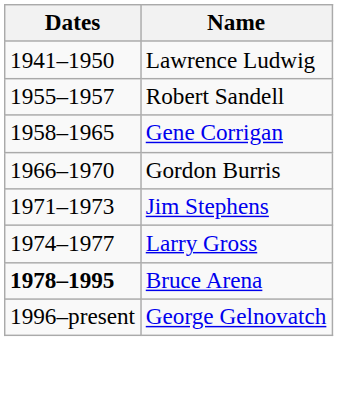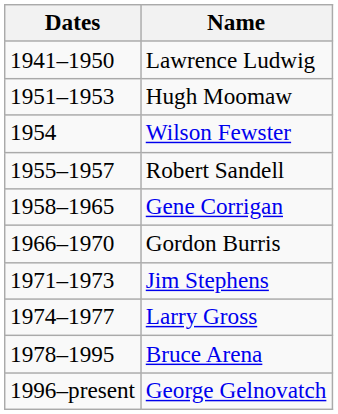+ row: (219, 96)
+ row: (218, 133)
(62, 280) bold -> (62, 354) normal
